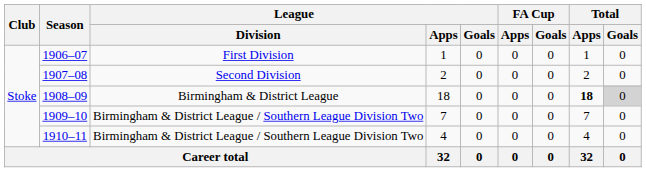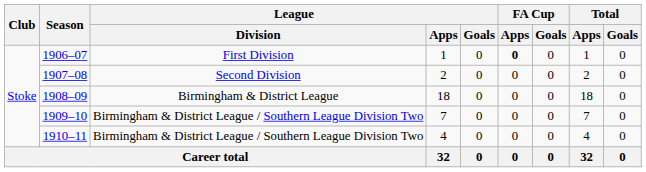(515, 55) normal -> (515, 55) bold
(587, 95) bold -> (587, 95) normal
(622, 95) lightgrey background -> (622, 95) no background
